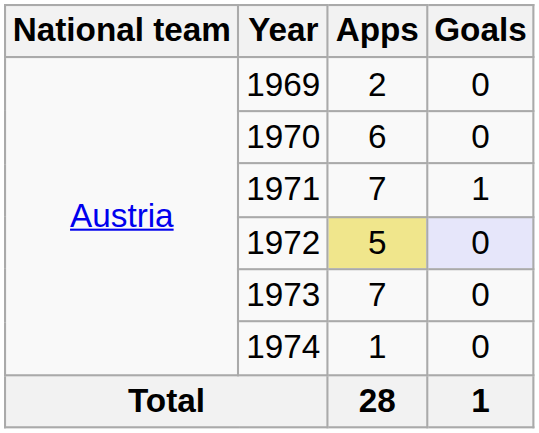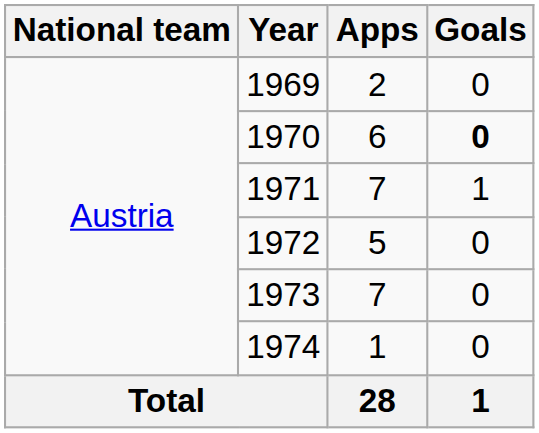(480, 136) normal -> (480, 136) bold
(377, 242) khaki background -> (377, 242) no background
(480, 242) lavender background -> (480, 242) no background
